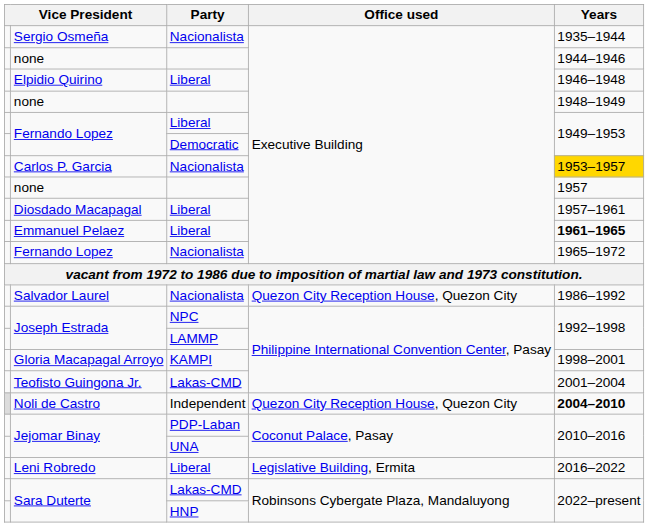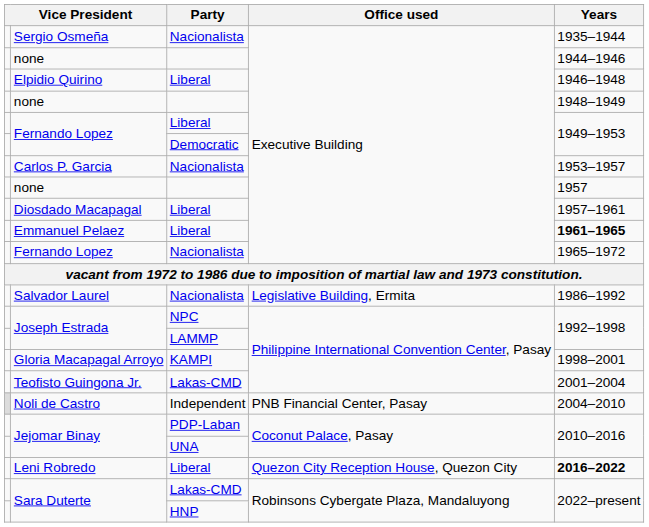(591, 166) gold background -> (591, 166) no background
(384, 295) Quezon City Reception House, Quezon City -> (333, 295) Legislative Building, Ermita
(384, 403) Quezon City Reception House, Quezon City -> (339, 403) PNB Financial Center, Pasay
(591, 403) bold -> (591, 403) normal
(333, 468) Legislative Building, Ermita -> (384, 468) Quezon City Reception House, Quezon City
(591, 468) normal -> (591, 468) bold
